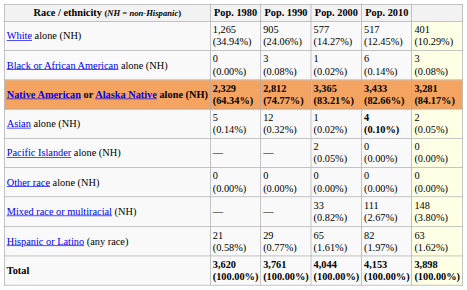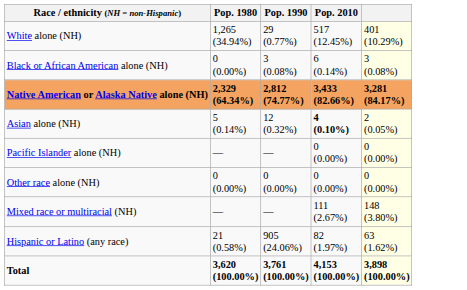- column: (336, 13)
(283, 36) 905 (24.06%) -> (280, 36) 29 (0.77%)
(280, 241) 29 (0.77%) -> (283, 241) 905 (24.06%)
